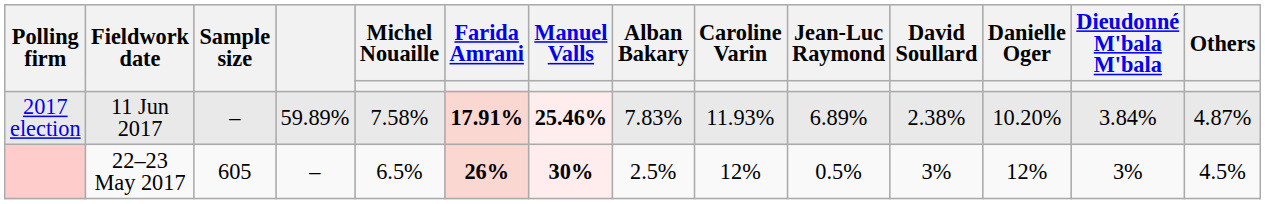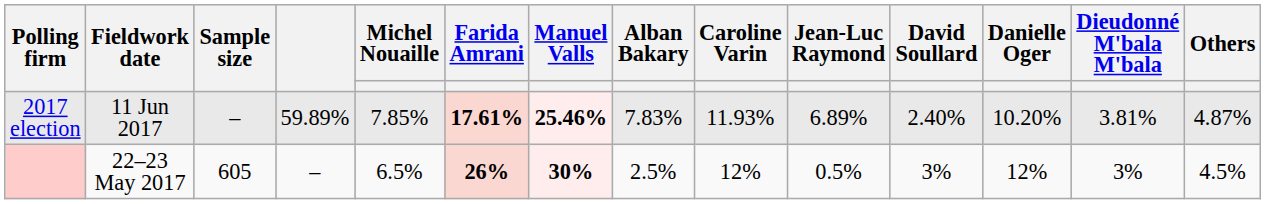(399, 118) 7.58% -> (399, 118) 7.85%
(487, 118) 17.91% -> (487, 118) 17.61%
(936, 118) 2.38% -> (936, 118) 2.40%
(1128, 118) 3.84% -> (1128, 118) 3.81%
